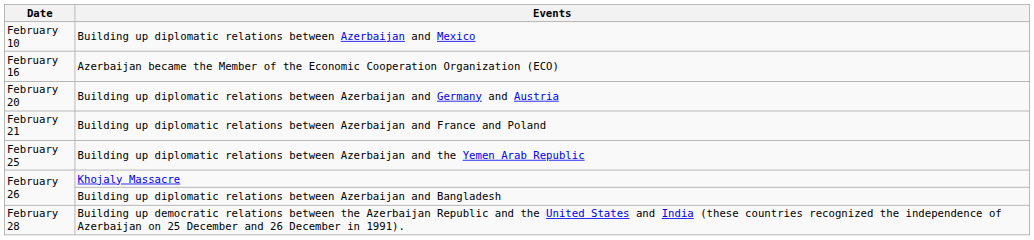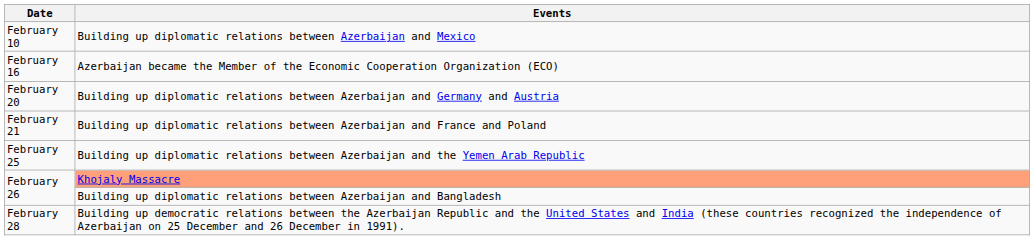(129, 179) no background -> (129, 179) lightsalmon background
